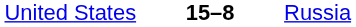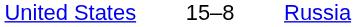(210, 12) bold -> (210, 12) normal
